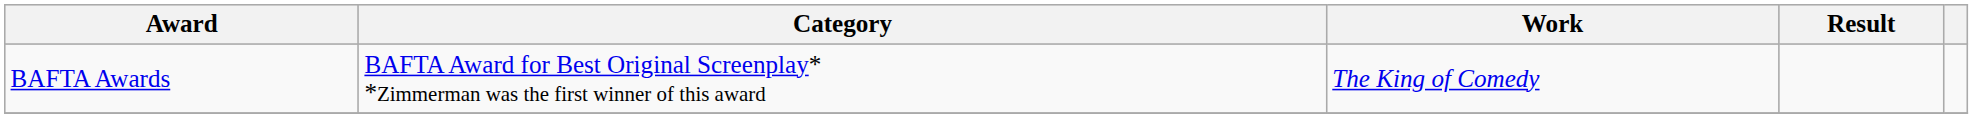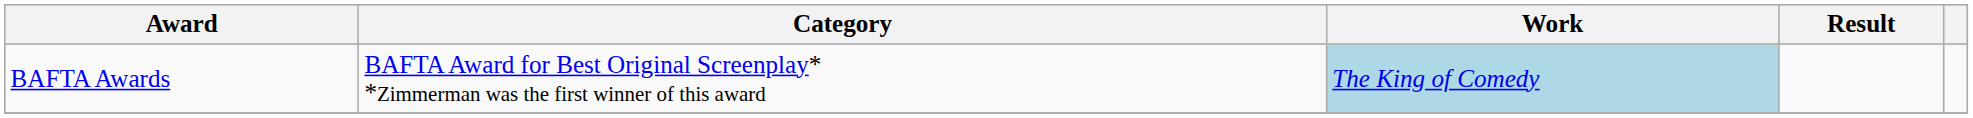(1436, 78) no background -> (1436, 78) lightblue background
